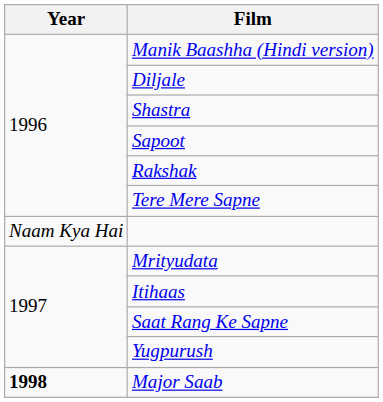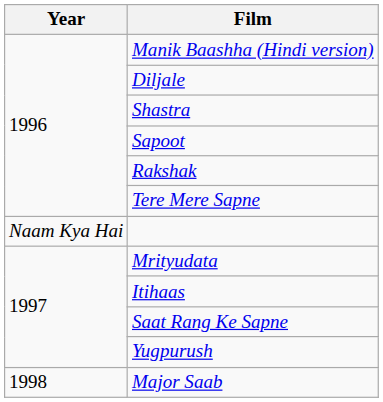(28, 381) bold -> (28, 381) normal
